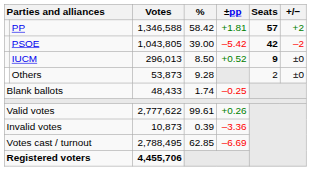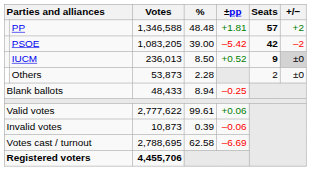(202, 28) 58.42 -> (202, 28) 48.48
(160, 43) 1,043,805 -> (160, 43) 1,083,205
(164, 59) 296,013 -> (164, 59) 236,013
(298, 59) no background -> (298, 59) lightgrey background
(204, 75) 9.28 -> (204, 75) 2.28
(204, 91) 1.74 -> (204, 91) 8.94
(234, 111) +0.26 -> (234, 111) +0.06
(234, 127) –3.36 -> (234, 127) –0.06
(160, 142) 2,788,495 -> (160, 142) 2,788,695
(202, 142) 62.85 -> (202, 142) 62.58
